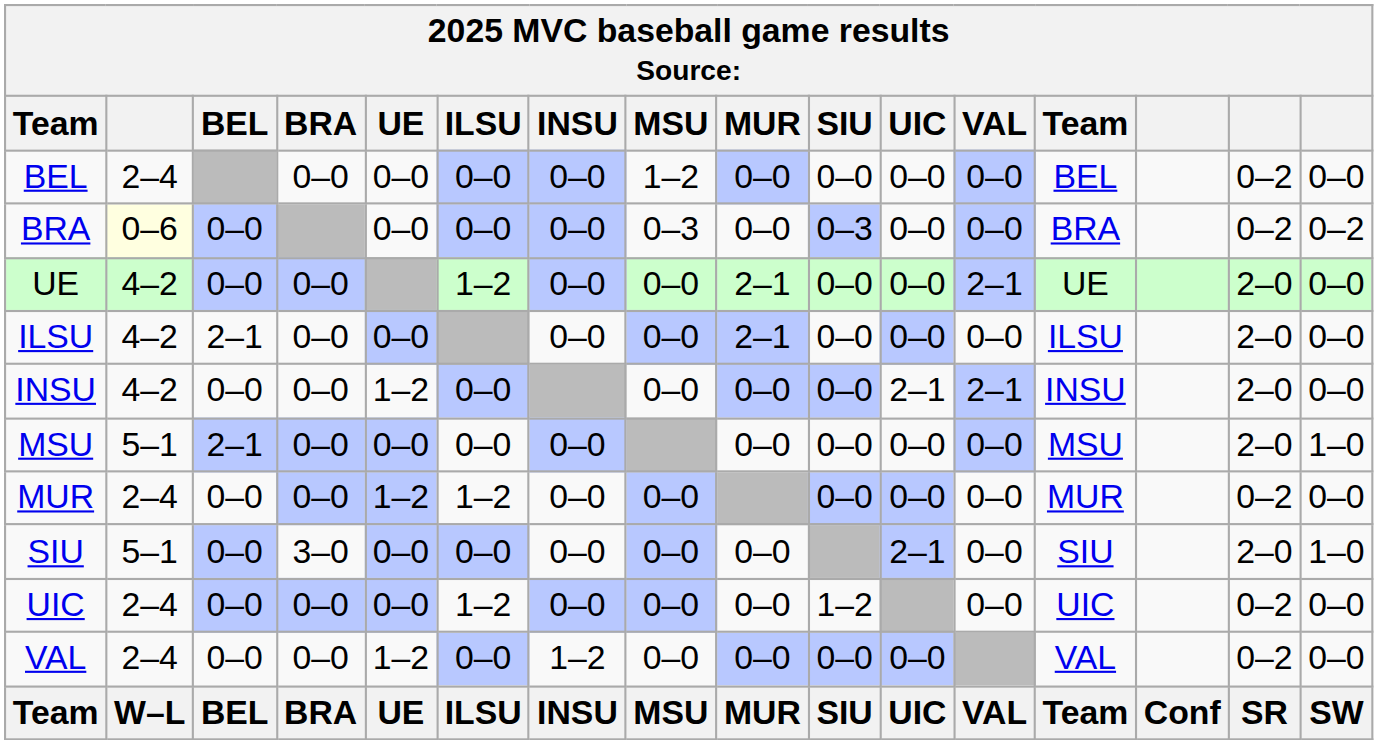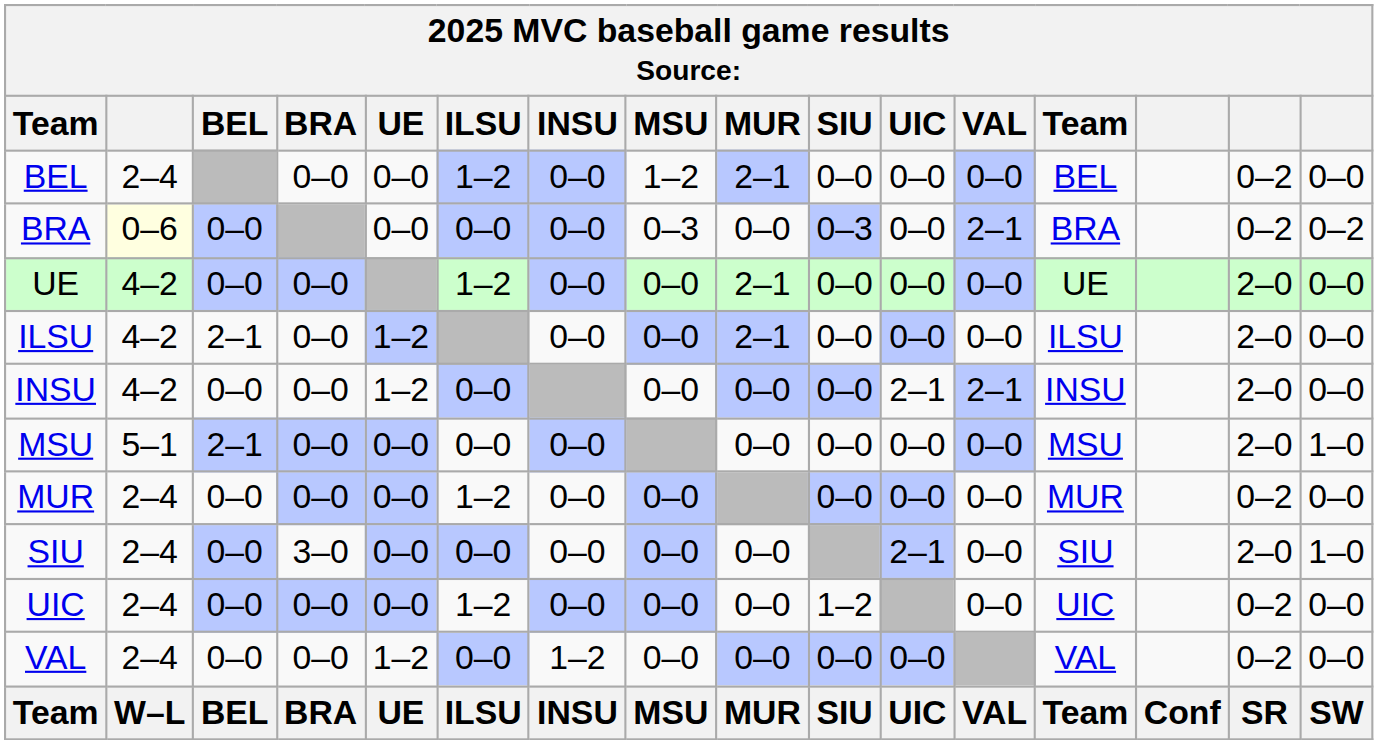(483, 176) 0–0 -> (483, 176) 1–2
(762, 176) 0–0 -> (762, 176) 2–1
(994, 229) 0–0 -> (994, 229) 2–1
(994, 283) 2–1 -> (994, 283) 0–0
(401, 336) 0–0 -> (401, 336) 1–2
(401, 497) 1–2 -> (401, 497) 0–0
(150, 551) 5–1 -> (150, 551) 2–4
